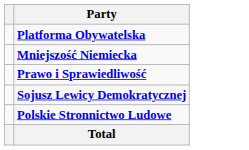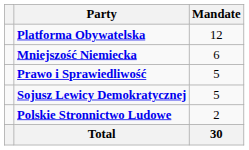+ column: (216, 14)
